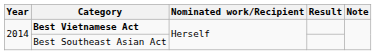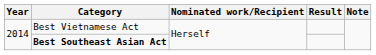(86, 27) bold -> (86, 27) normal
(100, 42) normal -> (100, 42) bold
